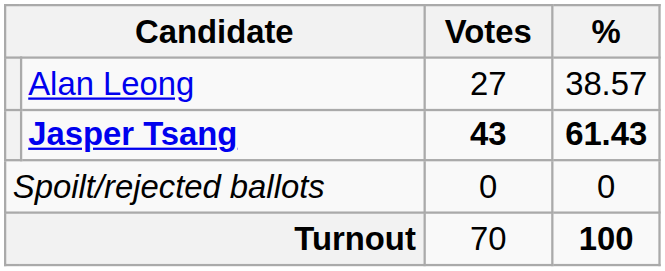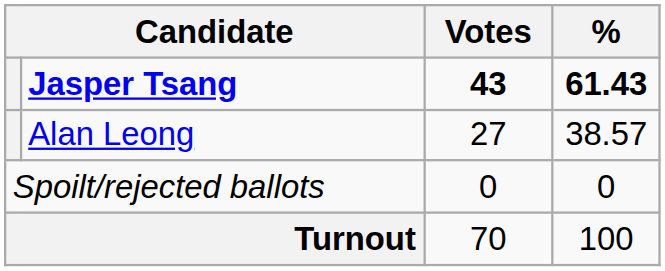rows swapped: (133, 135) <-> (111, 83)
(606, 239) bold -> (606, 239) normal
